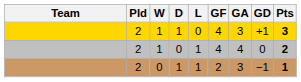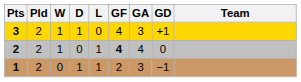columns swapped: (66, 13) <-> (285, 13)
(218, 49) normal -> (119, 49) bold
